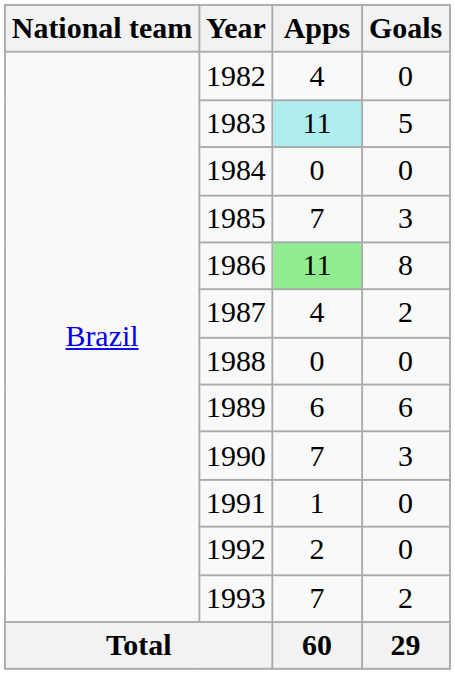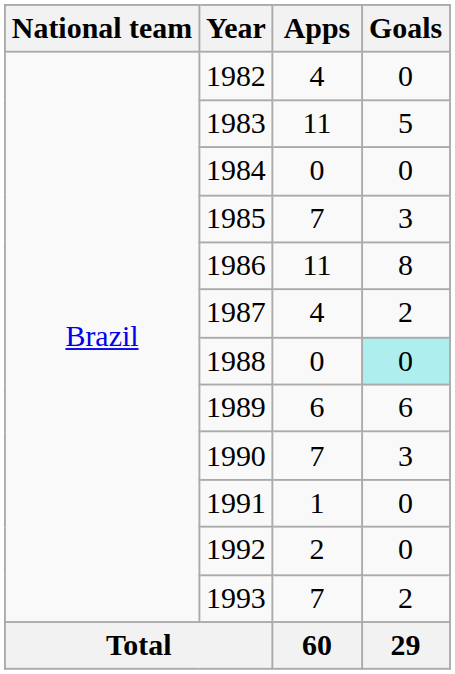(317, 123) paleturquoise background -> (317, 123) no background
(317, 265) lightgreen background -> (317, 265) no background
(406, 360) no background -> (406, 360) paleturquoise background
